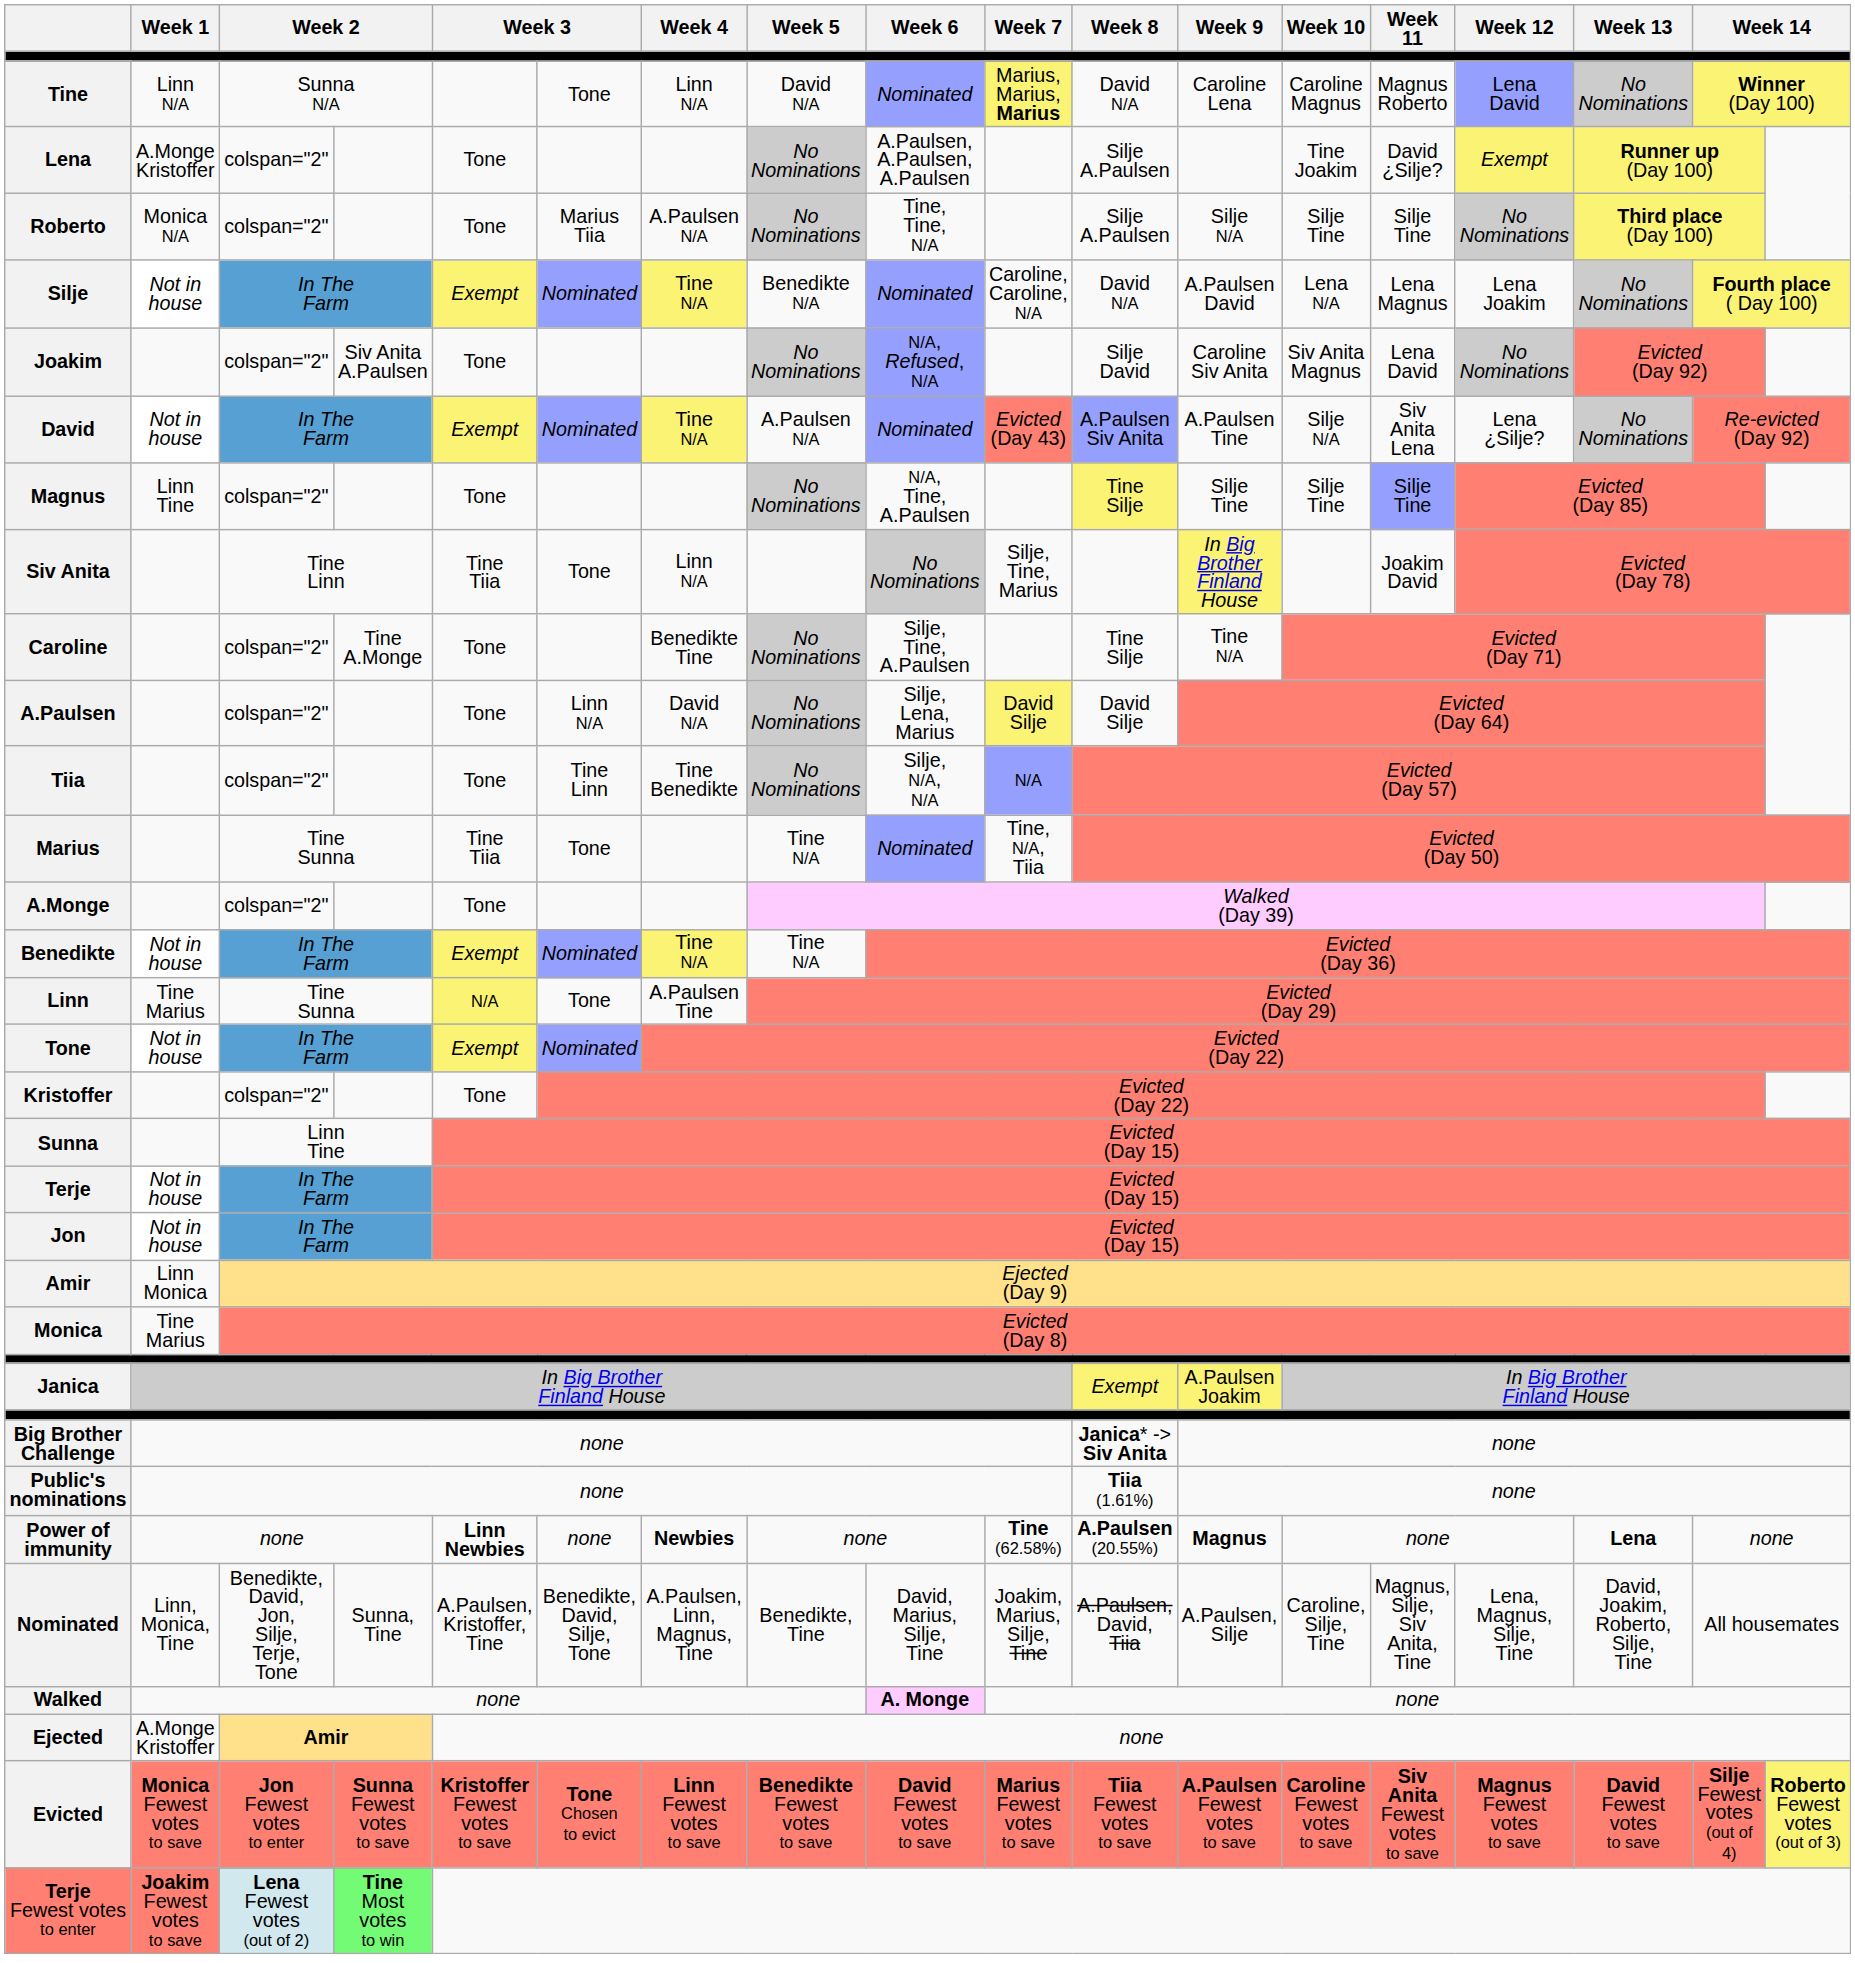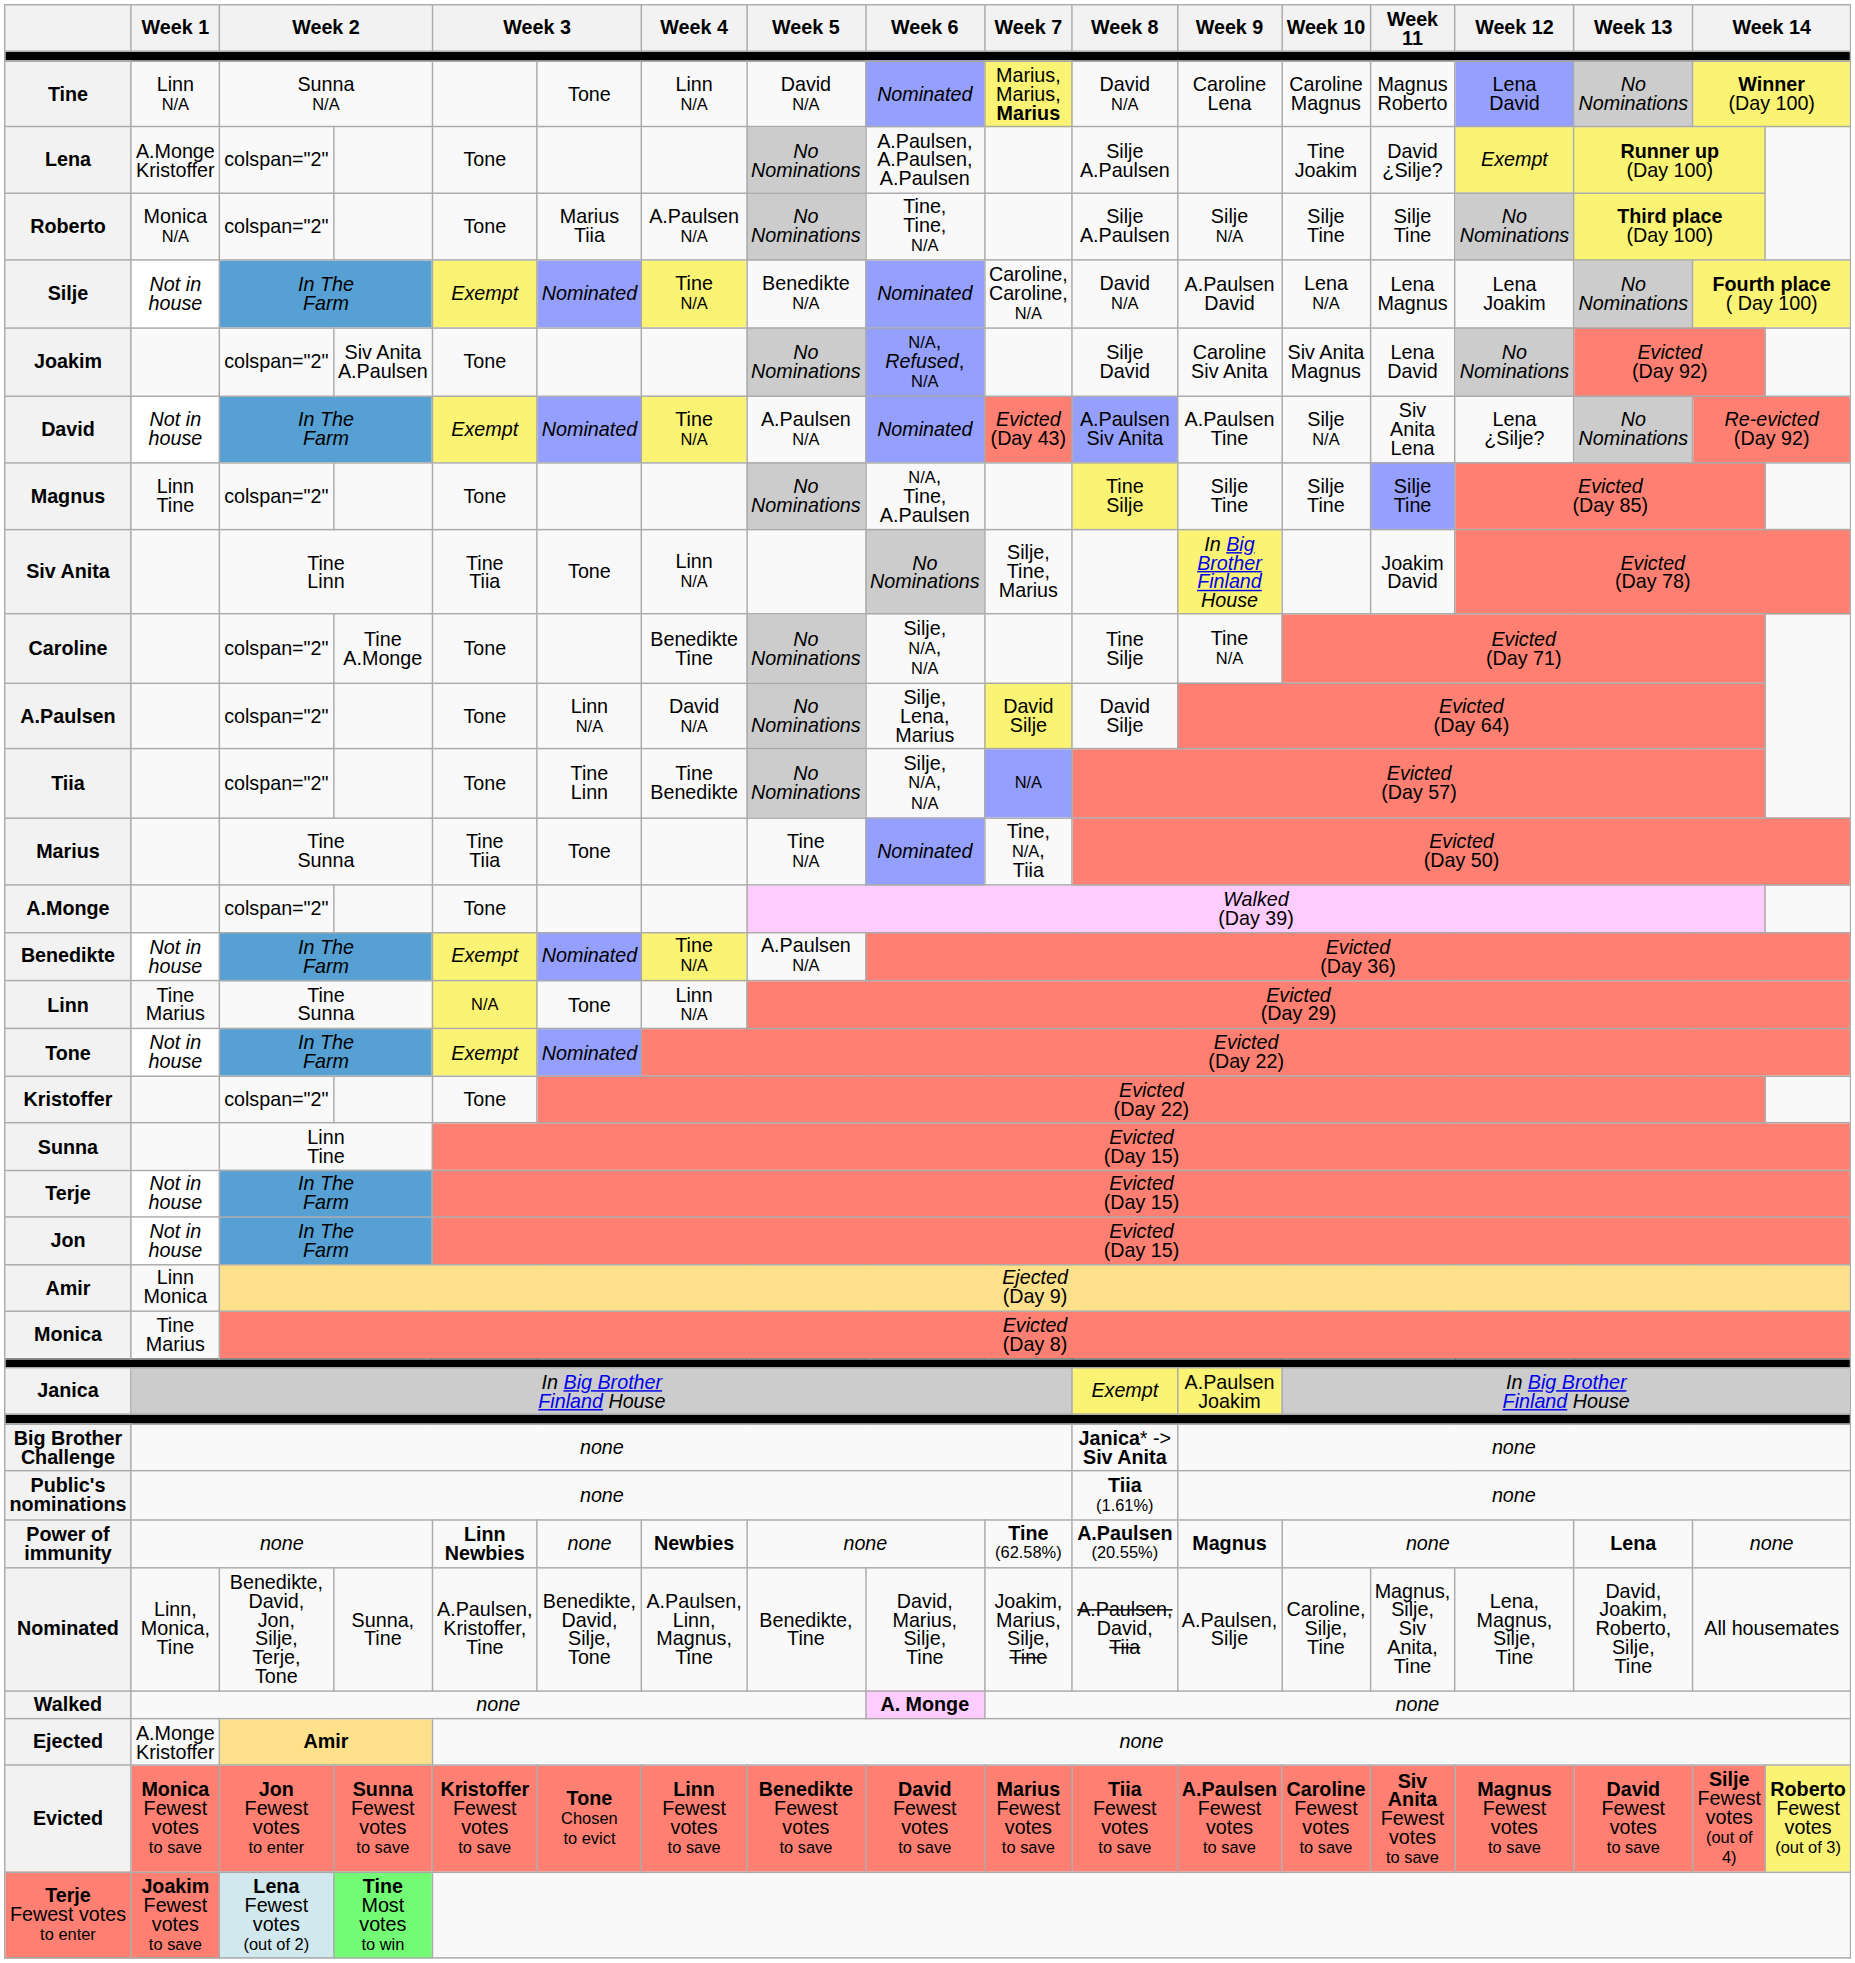(925, 647) Silje, Tine, A.Paulsen -> (925, 647) Silje, N/A, N/A
(806, 952) Tine N/A -> (806, 954) A.Paulsen N/A
(694, 1001) A.Paulsen Tine -> (694, 1003) Linn N/A
